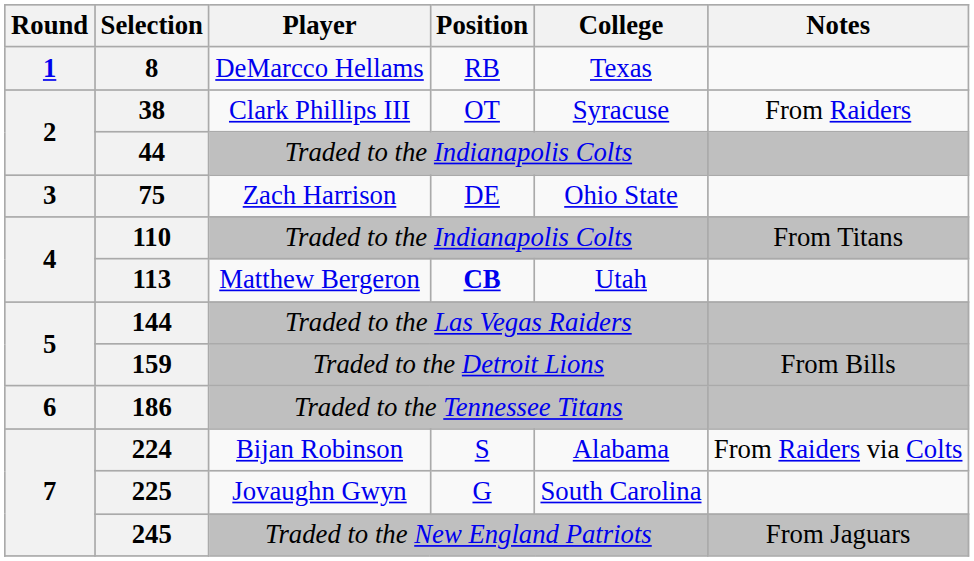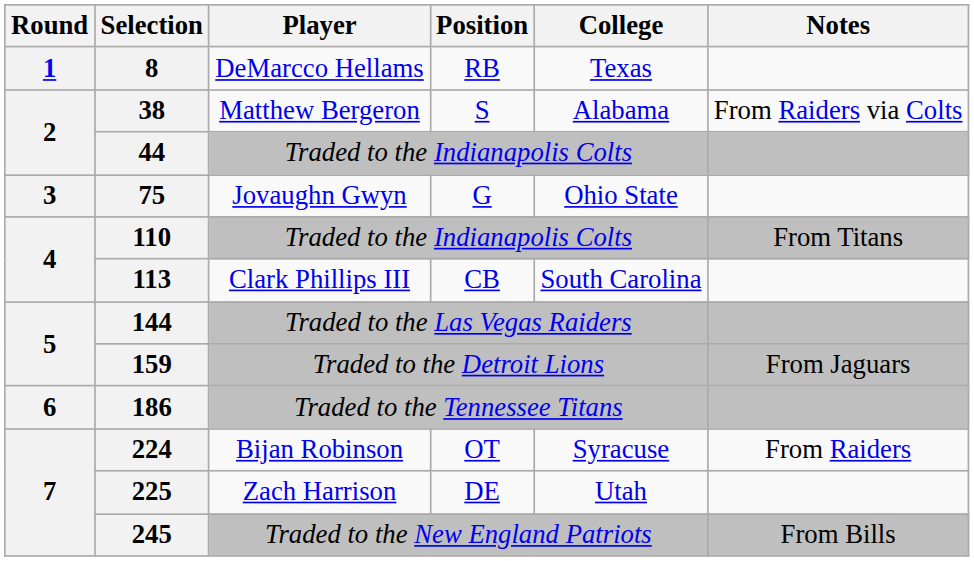(320, 110) Clark Phillips III -> (320, 110) Matthew Bergeron
(482, 110) OT -> (482, 110) S
(621, 110) Syracuse -> (621, 110) Alabama
(838, 110) From Raiders -> (838, 110) From Raiders via Colts
(320, 195) Zach Harrison -> (320, 195) Jovaughn Gwyn
(482, 195) DE -> (482, 195) G
(320, 279) Matthew Bergeron -> (320, 279) Clark Phillips III
(482, 279) bold -> (482, 279) normal
(621, 279) Utah -> (621, 279) South Carolina
(838, 364) From Bills -> (838, 364) From Jaguars
(482, 449) S -> (482, 449) OT
(621, 449) Alabama -> (621, 449) Syracuse
(838, 449) From Raiders via Colts -> (838, 449) From Raiders
(320, 491) Jovaughn Gwyn -> (320, 491) Zach Harrison
(482, 491) G -> (482, 491) DE
(621, 491) South Carolina -> (621, 491) Utah
(838, 534) From Jaguars -> (838, 534) From Bills
